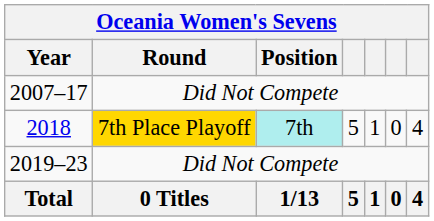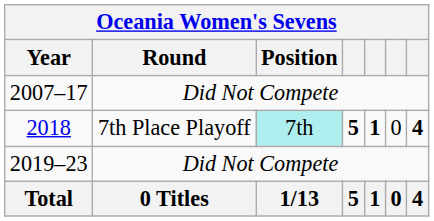(174, 127) gold background -> (174, 127) no background
(353, 127) normal -> (353, 127) bold
(375, 127) normal -> (375, 127) bold
(417, 127) normal -> (417, 127) bold
